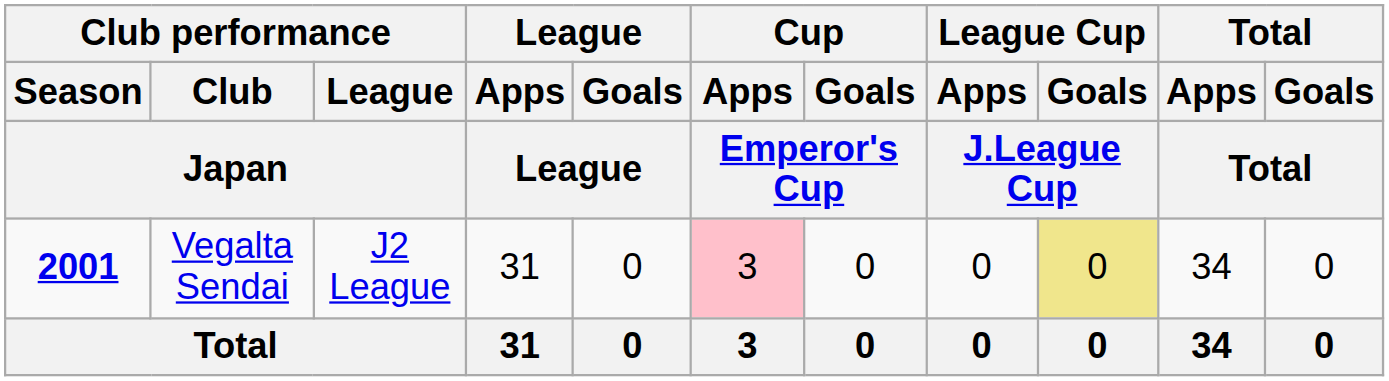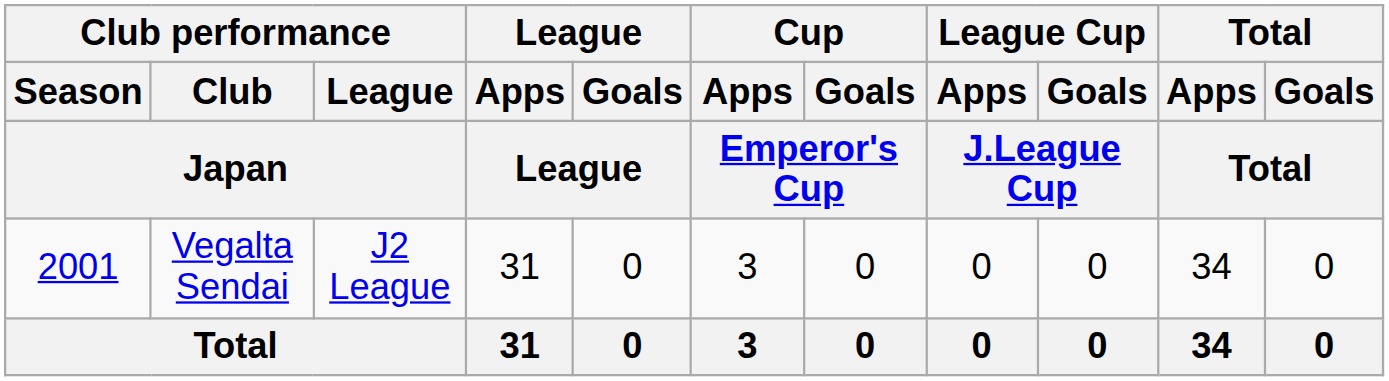(78, 267) bold -> (78, 267) normal
(747, 267) pink background -> (747, 267) no background
(1097, 267) khaki background -> (1097, 267) no background
